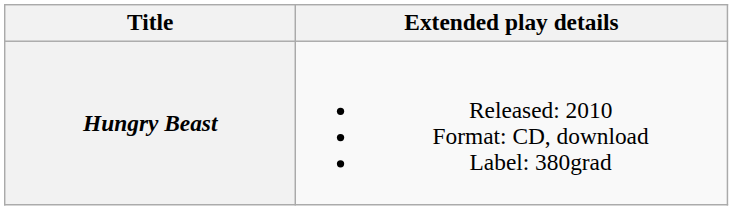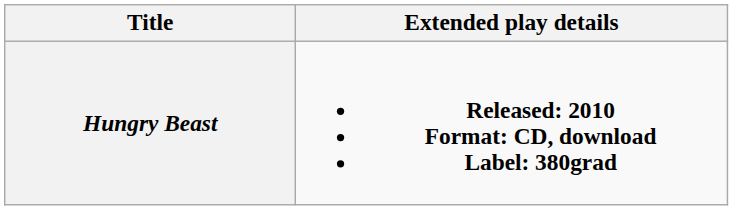(511, 136) normal -> (511, 136) bold
